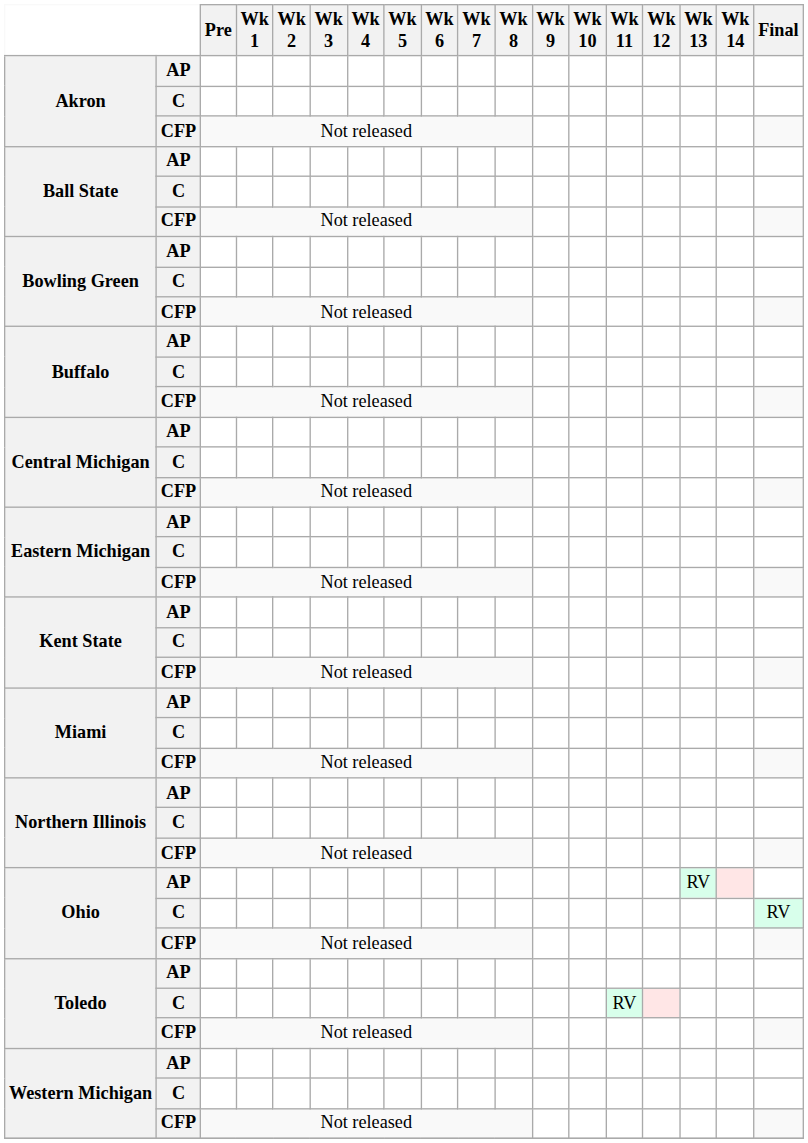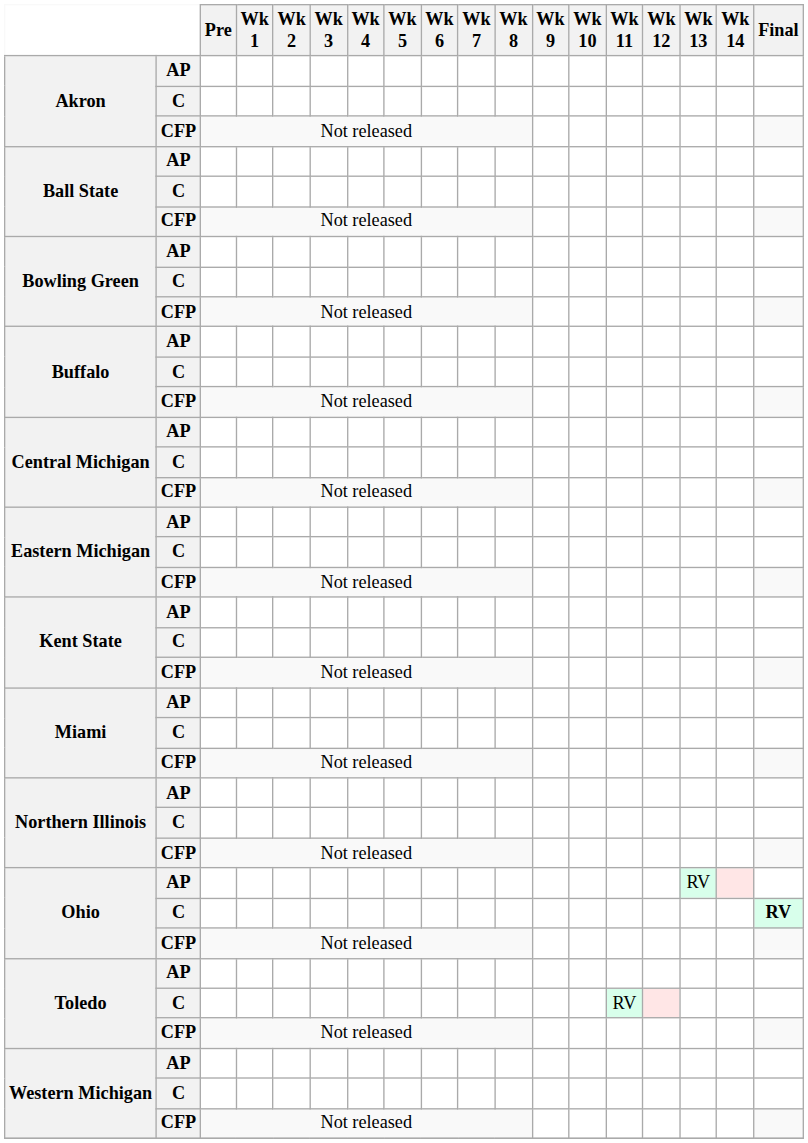(778, 912) normal -> (778, 912) bold
